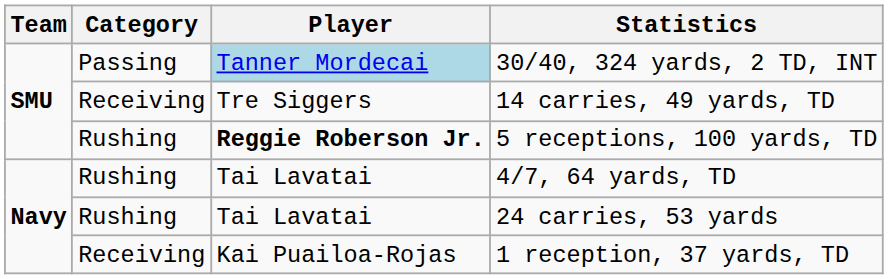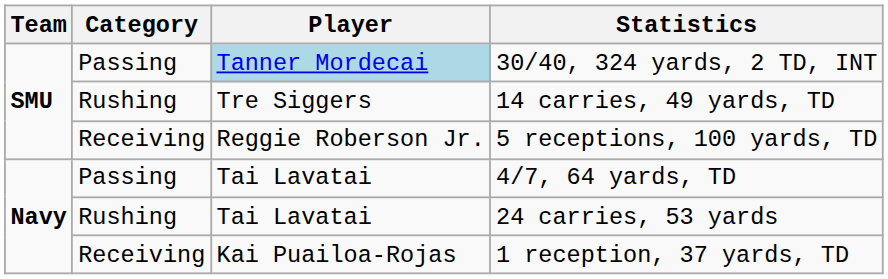(142, 101) Receiving -> (128, 101) Rushing
(128, 140) Rushing -> (142, 140) Receiving
(351, 140) bold -> (351, 140) normal
(128, 178) Rushing -> (128, 178) Passing
